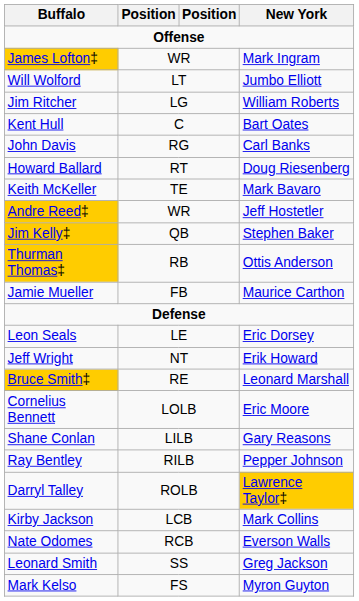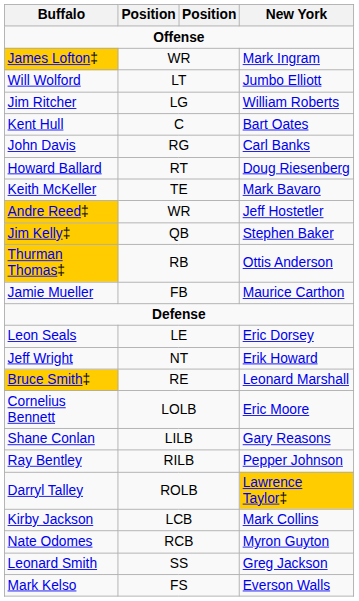(286, 541) Everson Walls -> (286, 541) Myron Guyton
(286, 585) Myron Guyton -> (286, 585) Everson Walls
